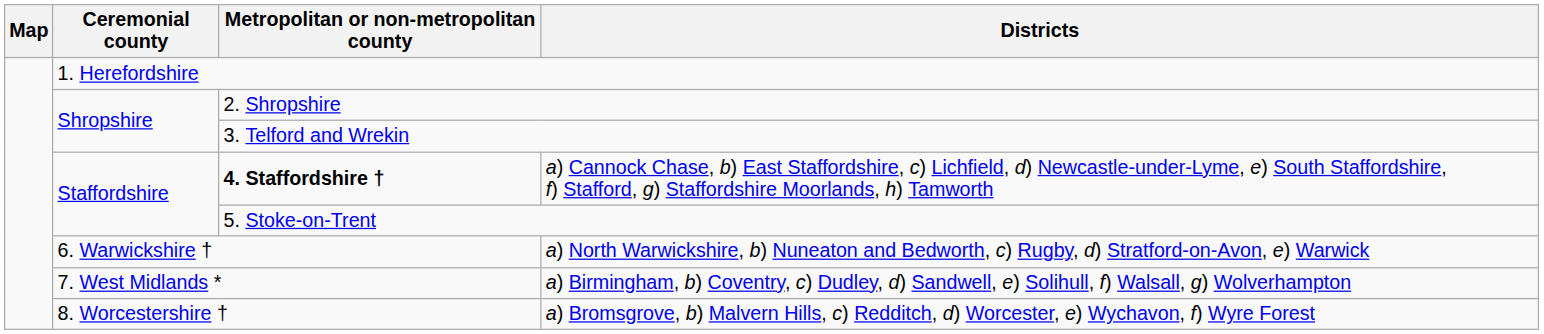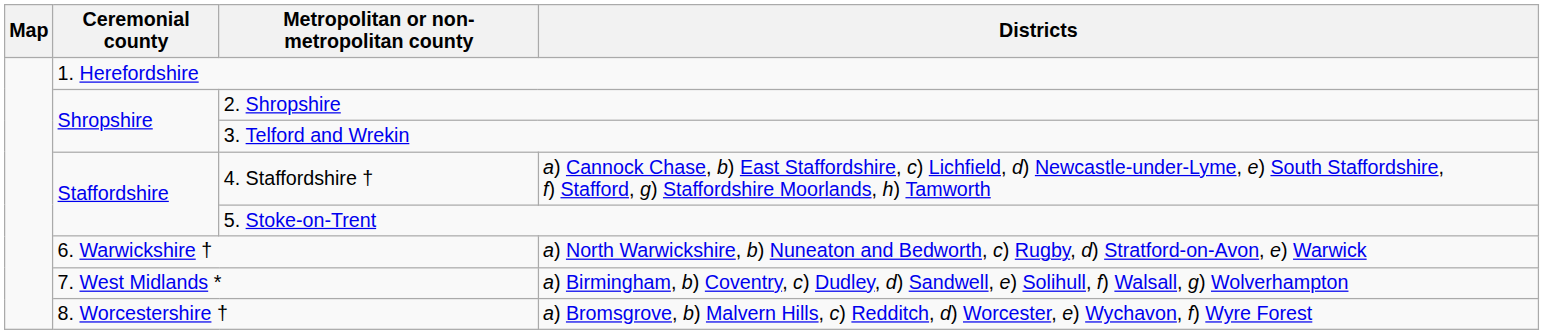(304, 178) bold -> (298, 178) normal
